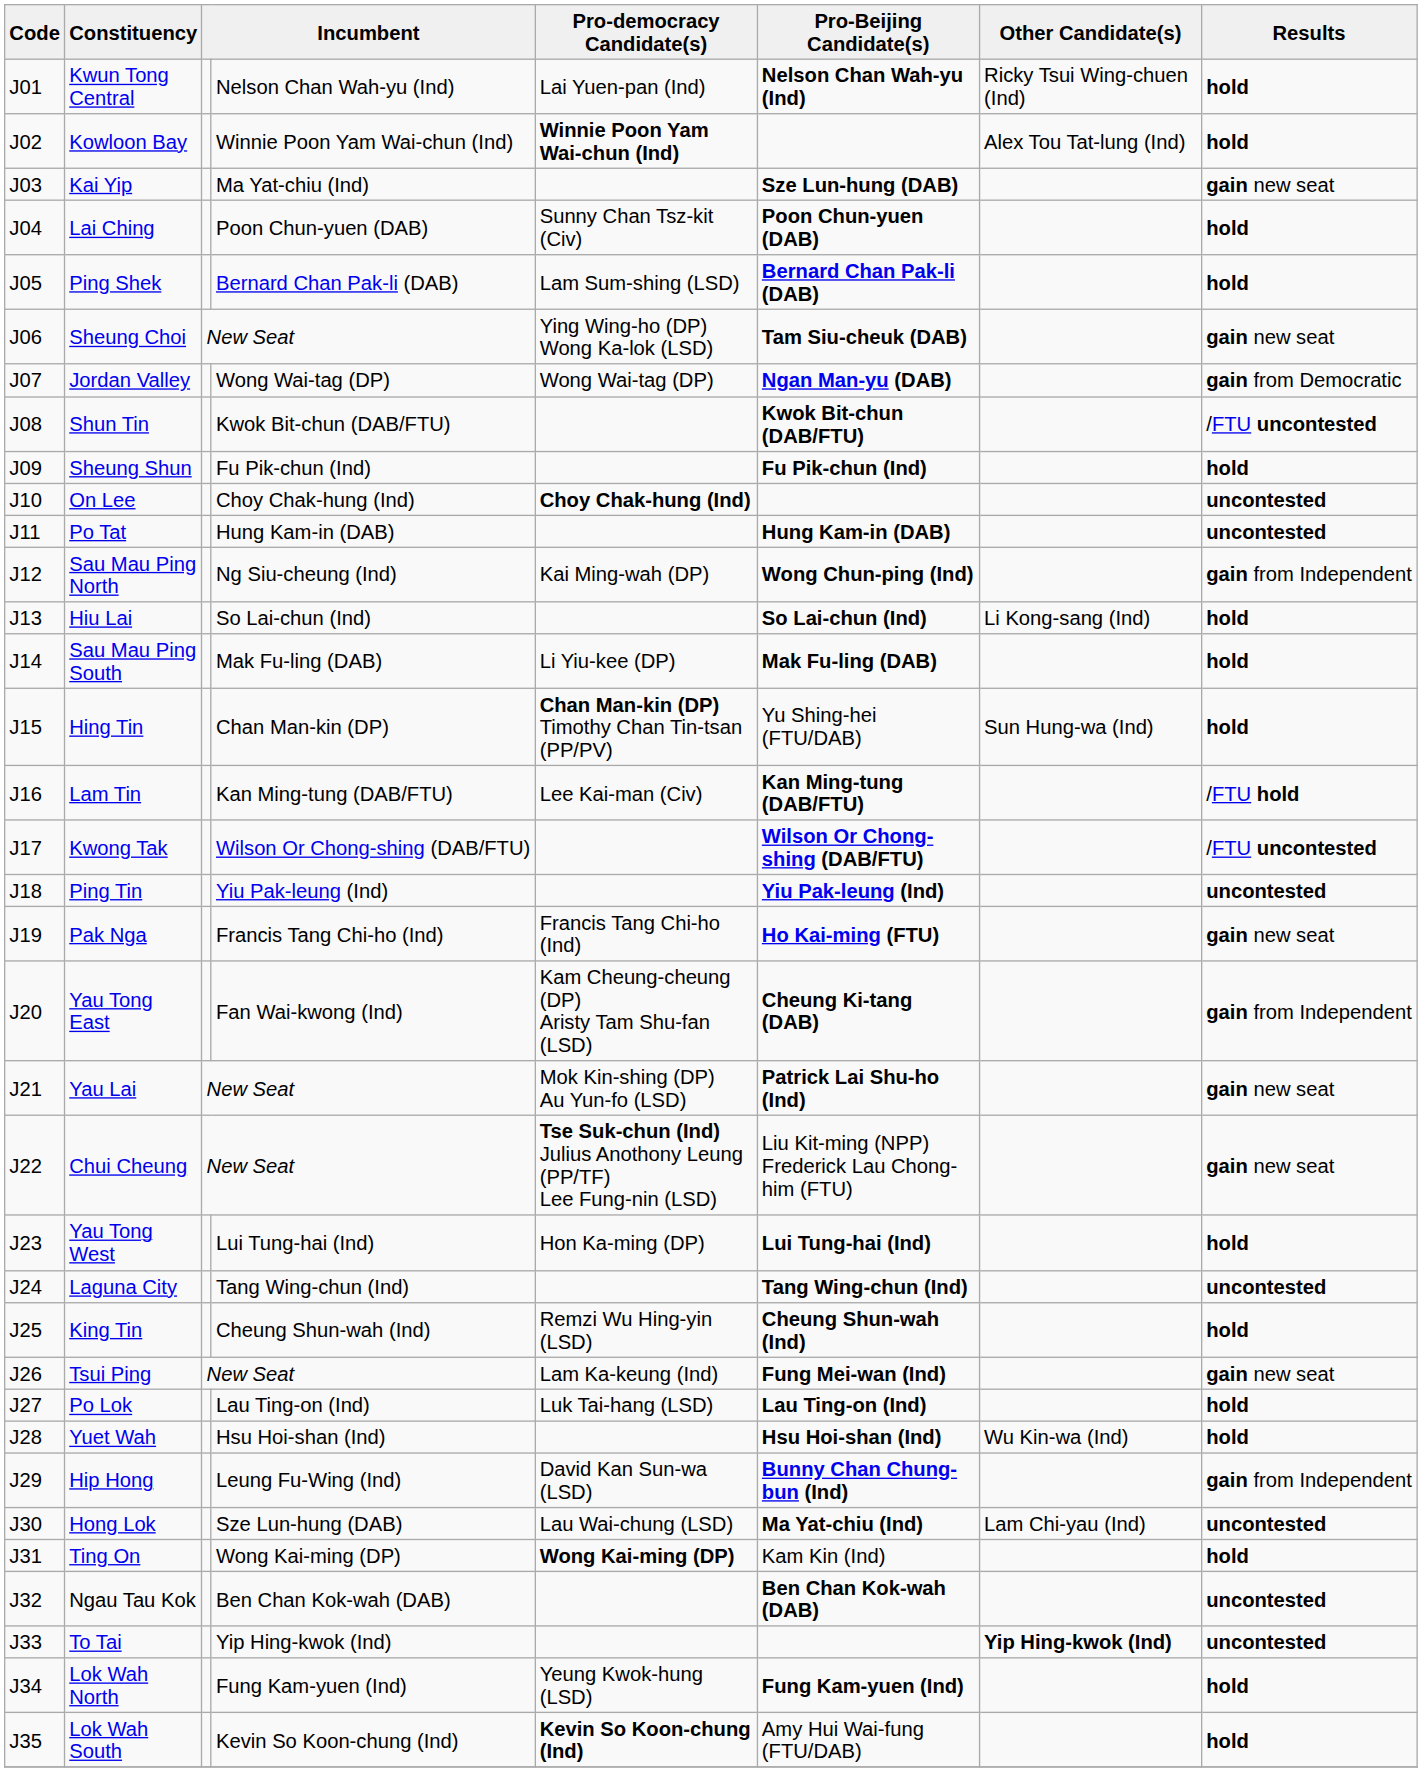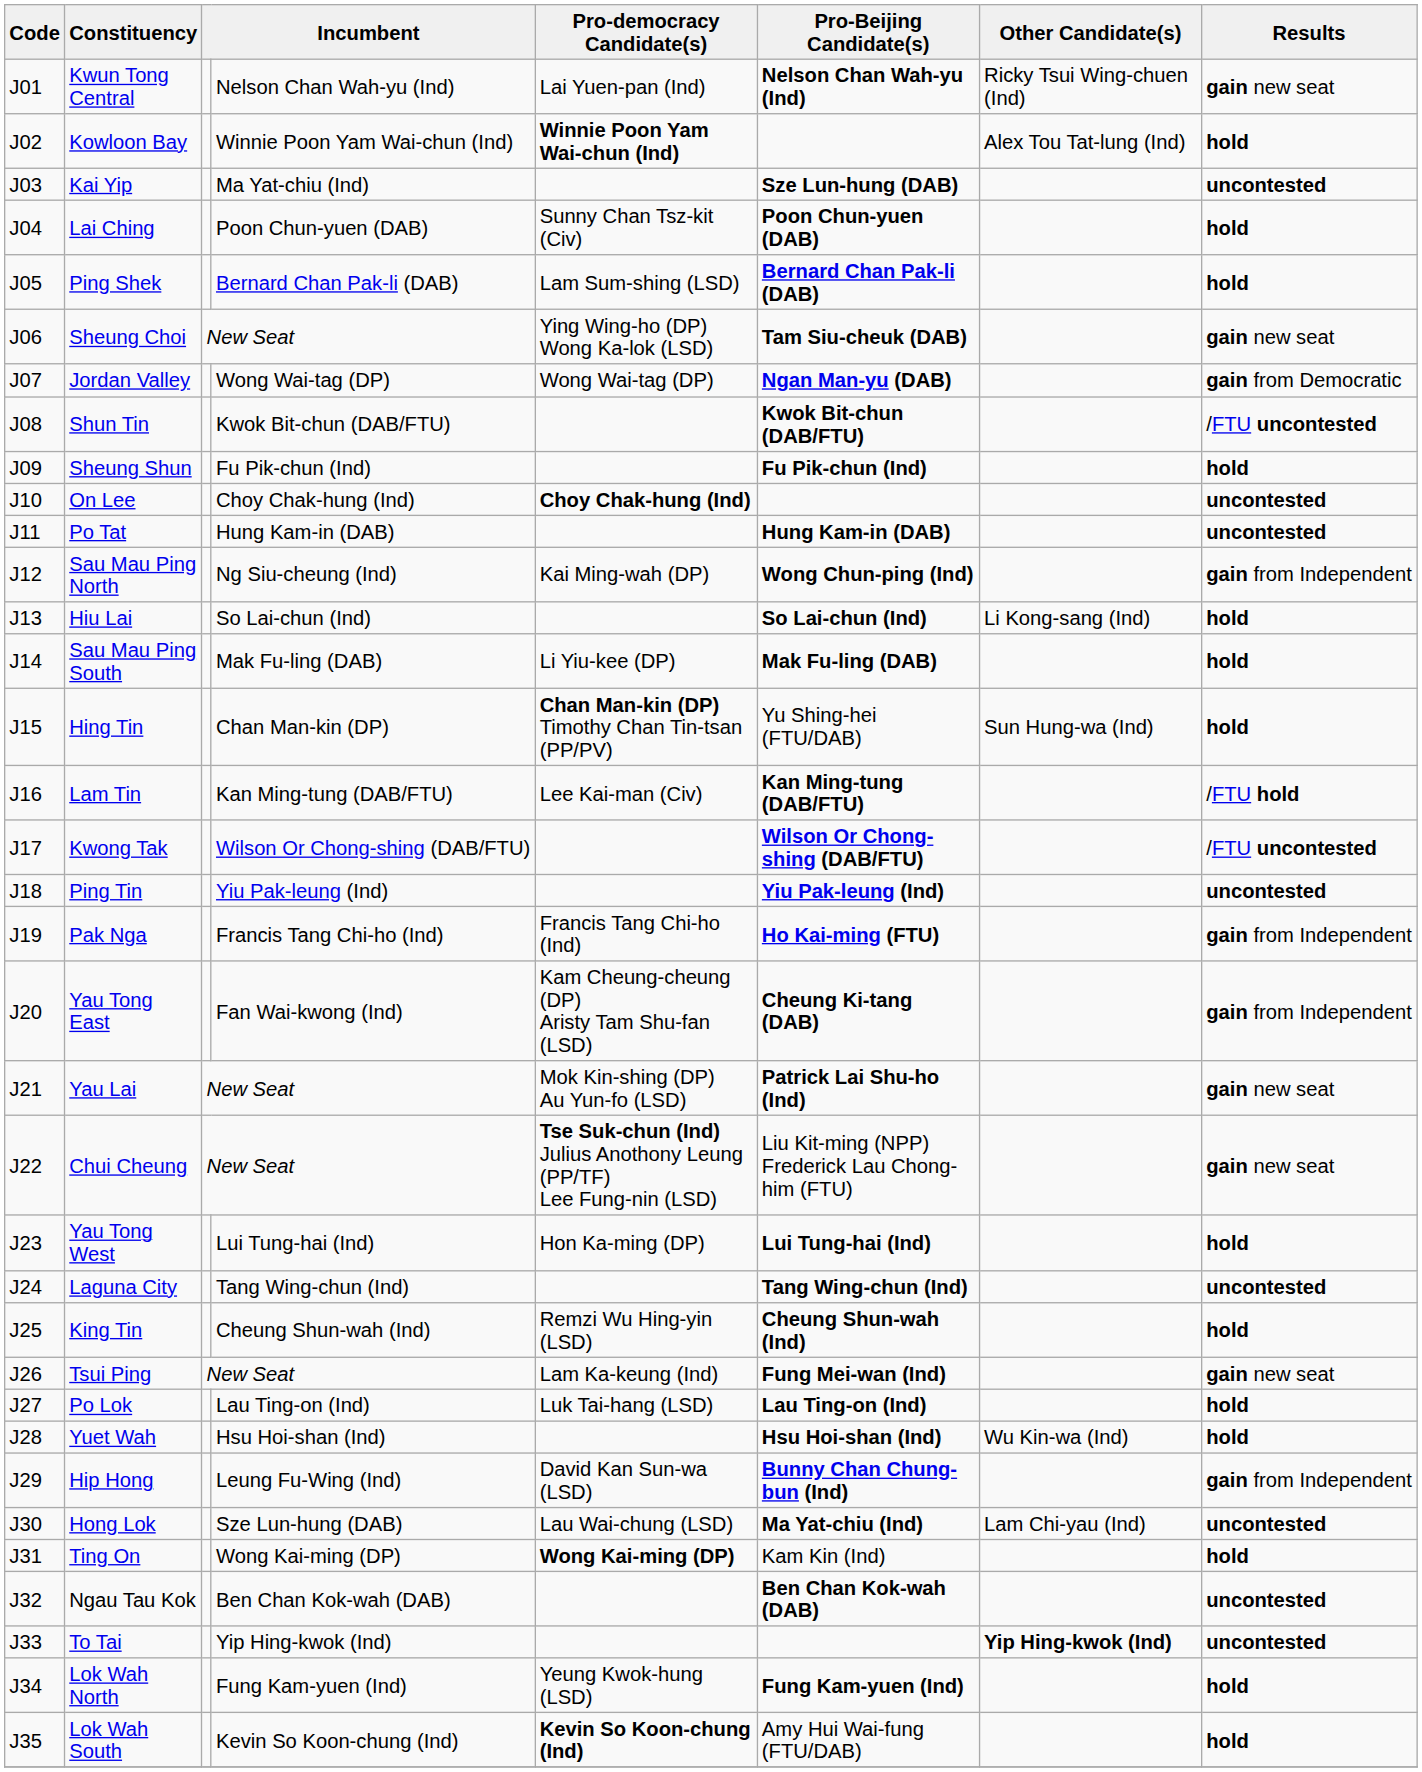(1228, 87) hold -> (1270, 87) gain new seat
(1270, 185) gain new seat -> (1266, 185) uncontested
(1270, 934) gain new seat -> (1309, 934) gain from Independent
